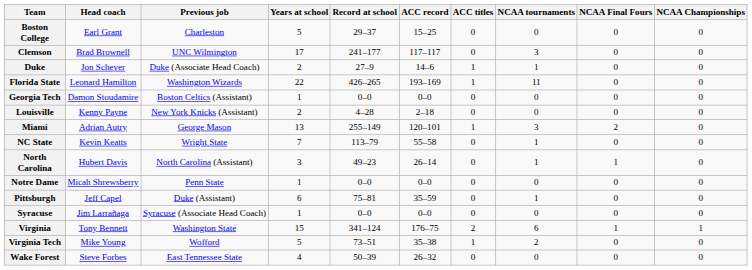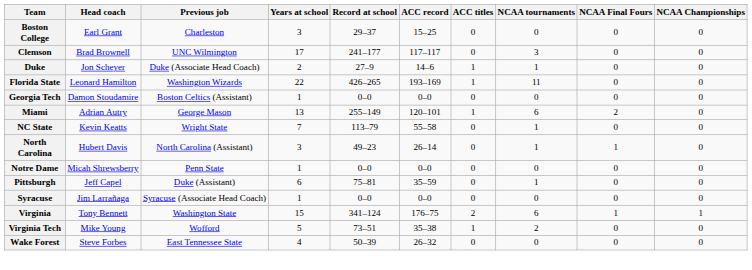(299, 32) 5 -> (299, 32) 3
- row: (35, 112)
(536, 127) 3 -> (536, 112) 6
